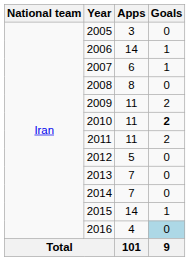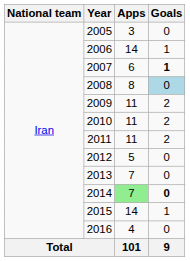(167, 67) normal -> (167, 67) bold
(167, 85) no background -> (167, 85) lightblue background
(167, 121) bold -> (167, 121) normal
(131, 193) no background -> (131, 193) lightgreen background
(167, 193) normal -> (167, 193) bold
(167, 229) lightblue background -> (167, 229) no background
